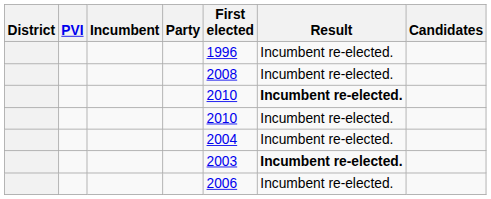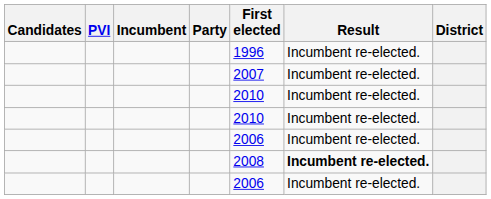columns swapped: (31, 30) <-> (446, 30)
(222, 74) 2008 -> (249, 74) 2007
(331, 96) bold -> (354, 96) normal
(222, 140) 2004 -> (249, 140) 2006
(222, 161) 2003 -> (249, 161) 2008
